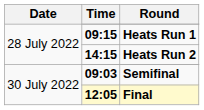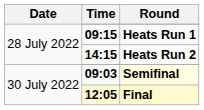(151, 74) no background -> (151, 74) lightyellow background
